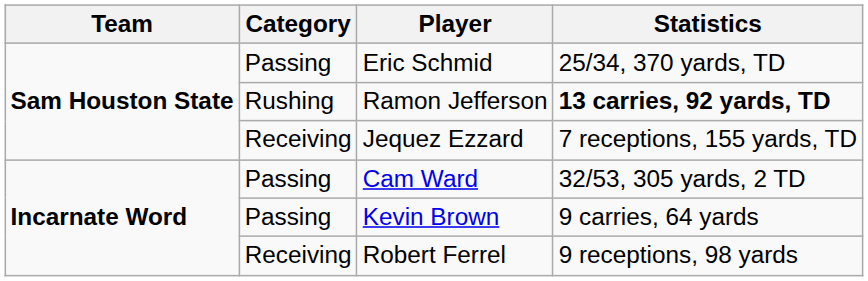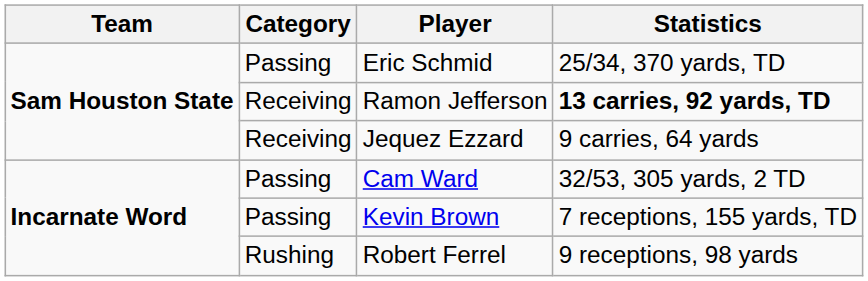(289, 101) Rushing -> (298, 101) Receiving
(708, 139) 7 receptions, 155 yards, TD -> (659, 139) 9 carries, 64 yards
(659, 216) 9 carries, 64 yards -> (708, 216) 7 receptions, 155 yards, TD
(298, 255) Receiving -> (289, 255) Rushing
